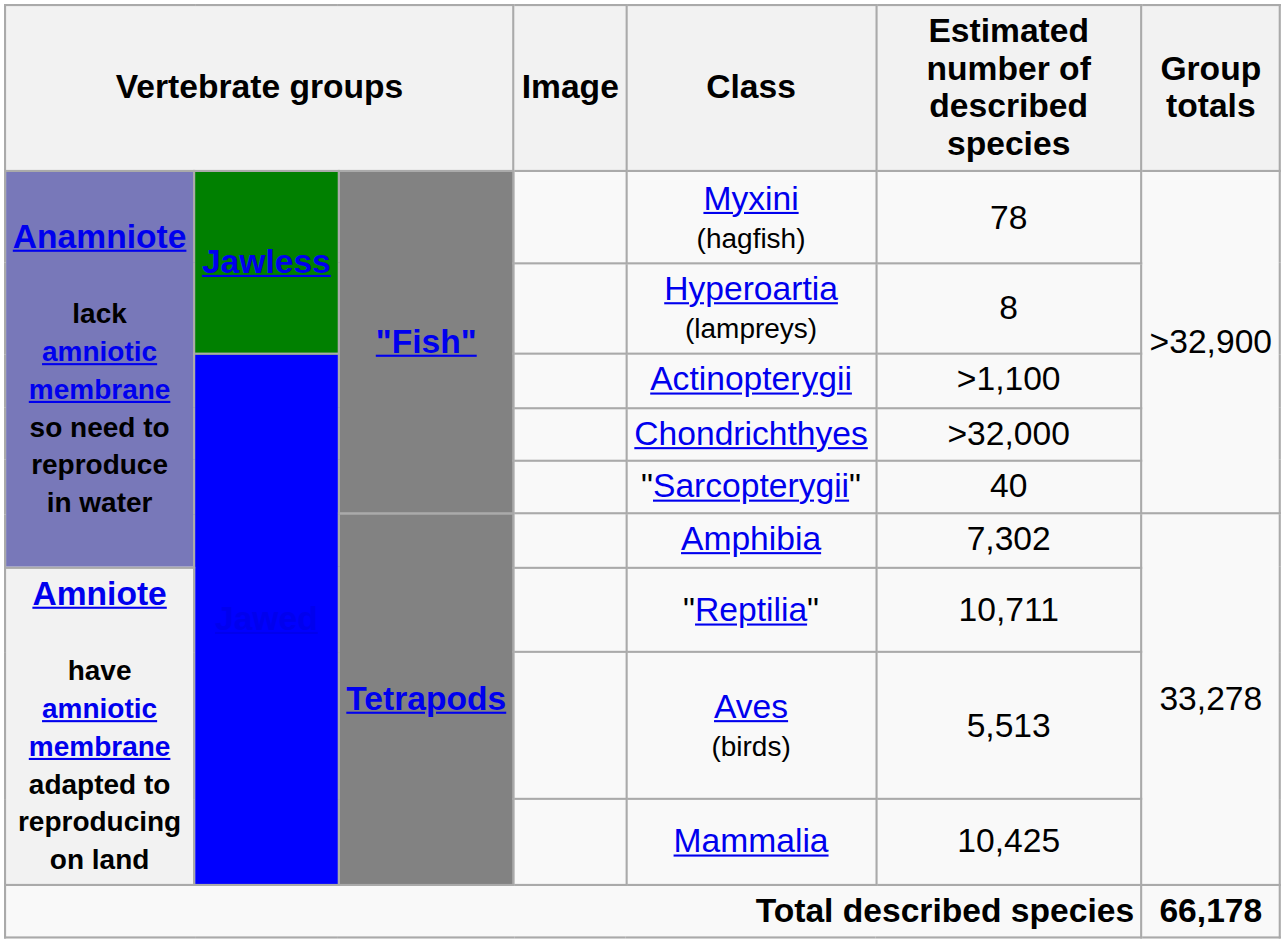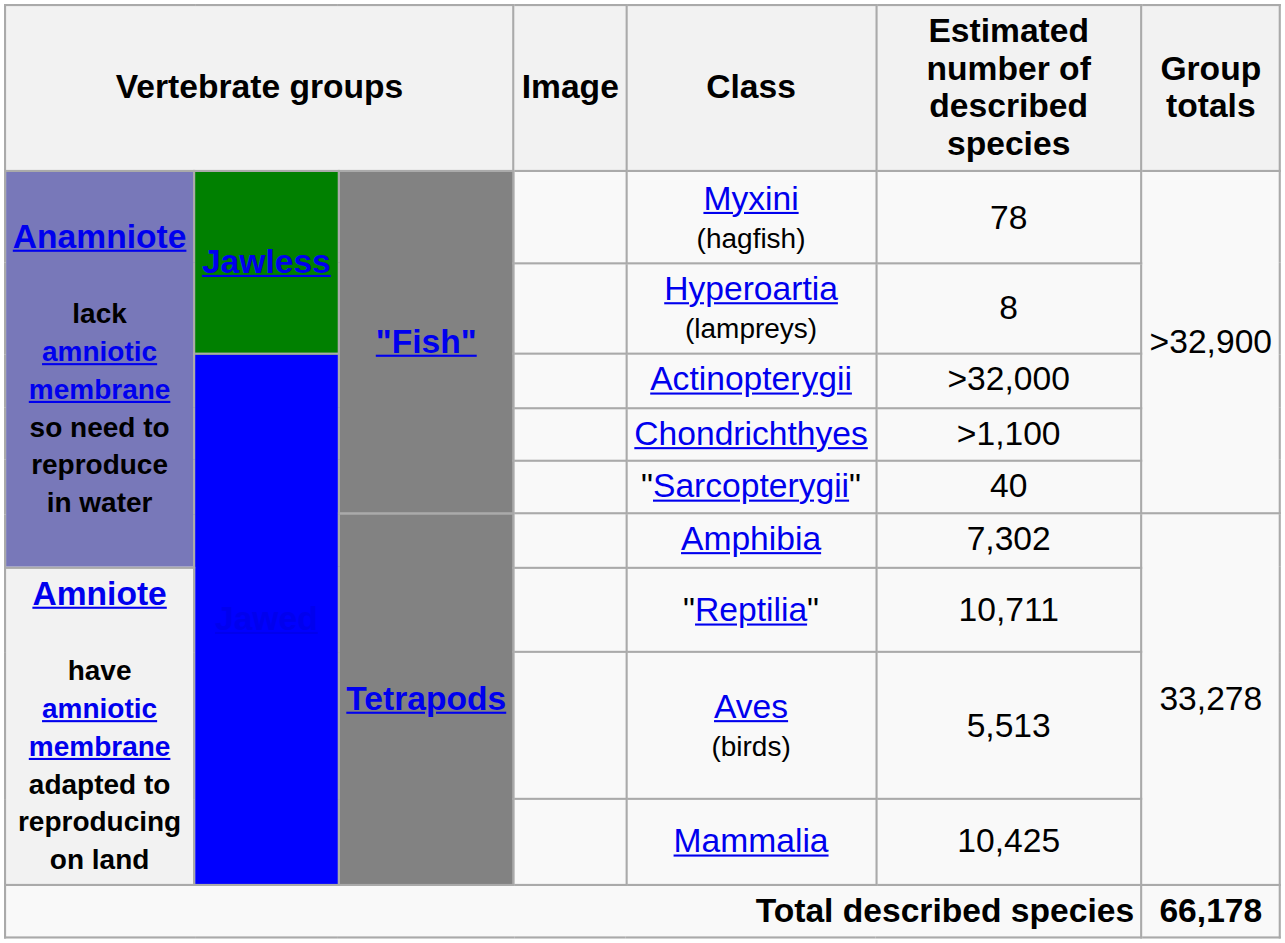(1009, 380) >1,100 -> (1009, 380) >32,000
(1009, 433) >32,000 -> (1009, 433) >1,100
